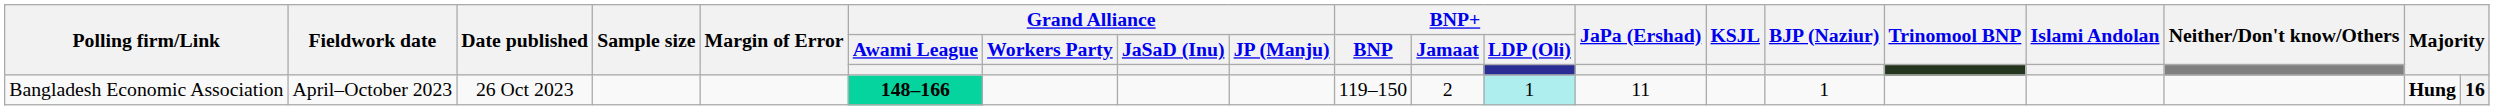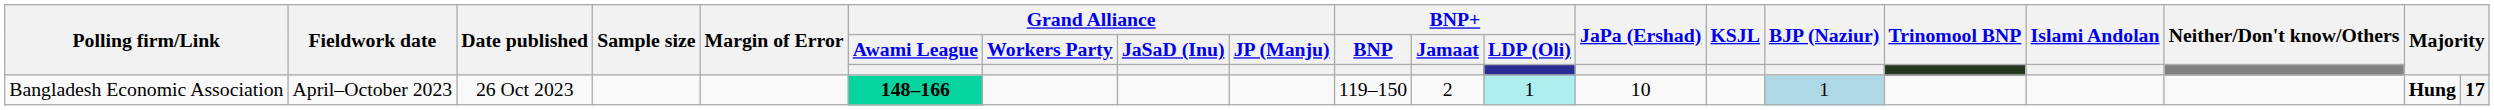(1641, 90) 11 -> (1641, 90) 10
(1824, 90) no background -> (1824, 90) lightblue background
(2475, 90) 16 -> (2475, 90) 17
